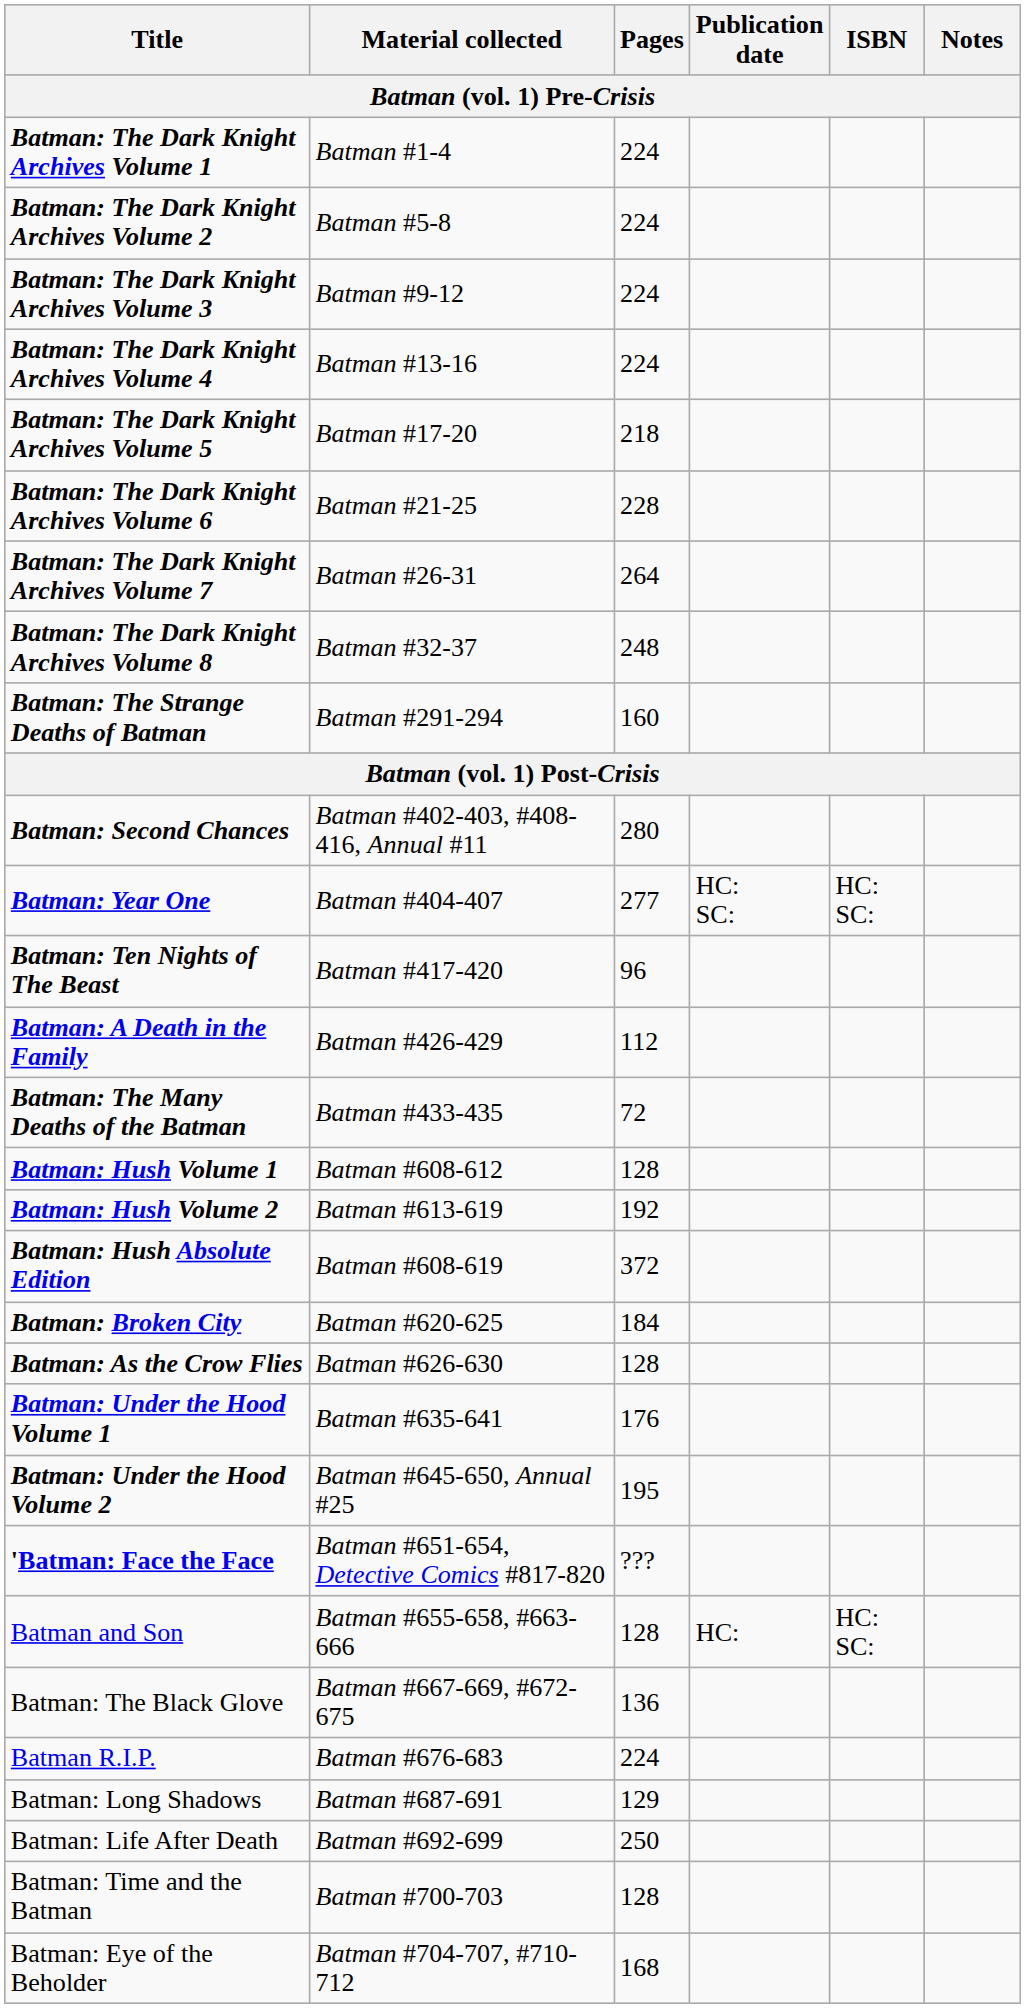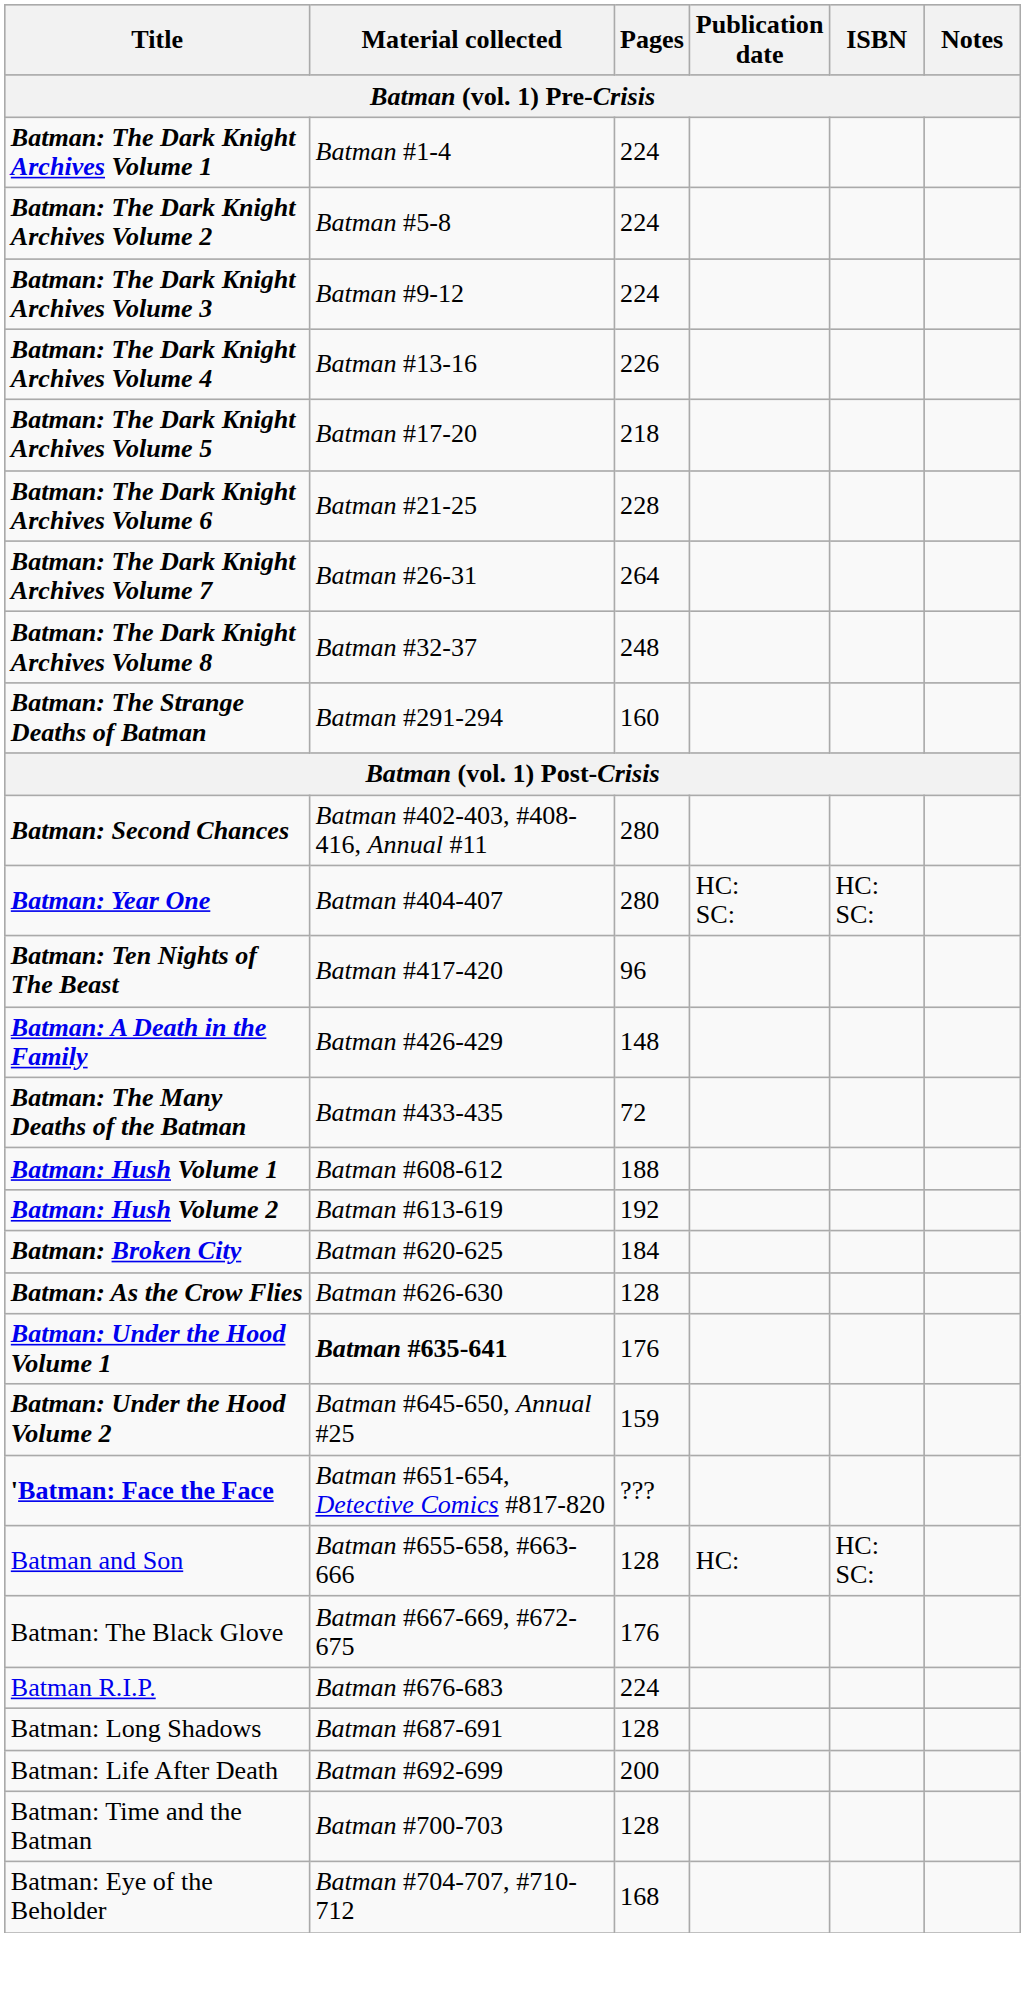(640, 364) 224 -> (640, 364) 226
(640, 900) 277 -> (640, 900) 280
(639, 1041) 112 -> (640, 1041) 148
(640, 1168) 128 -> (640, 1168) 188
- row: (141, 1265)
(409, 1419) normal -> (411, 1348) bold
(640, 1489) 195 -> (640, 1419) 159
(640, 1702) 136 -> (640, 1631) 176
(640, 1799) 129 -> (640, 1728) 128
(640, 1840) 250 -> (640, 1770) 200
